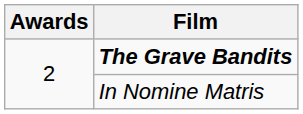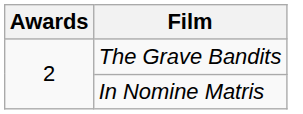(195, 56) bold -> (190, 56) normal
